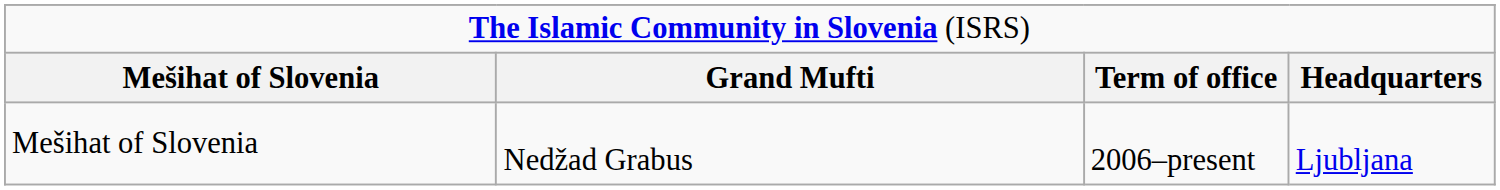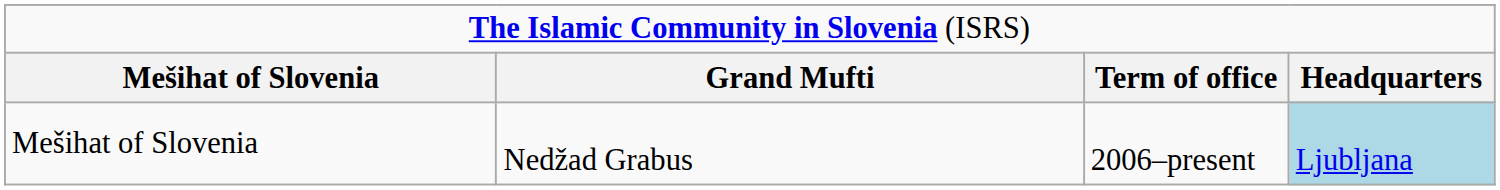(1354, 160) no background -> (1354, 160) lightblue background
